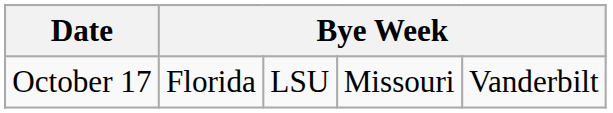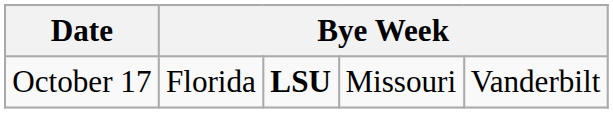(300, 81) normal -> (301, 81) bold
